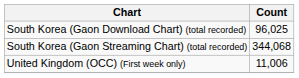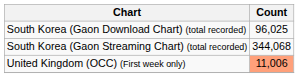(272, 64) no background -> (272, 64) lightsalmon background
